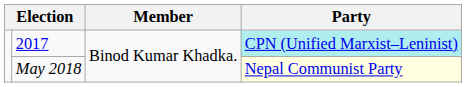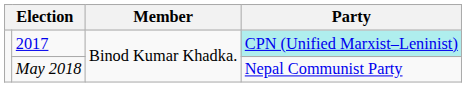(324, 69) lightyellow background -> (324, 69) no background
